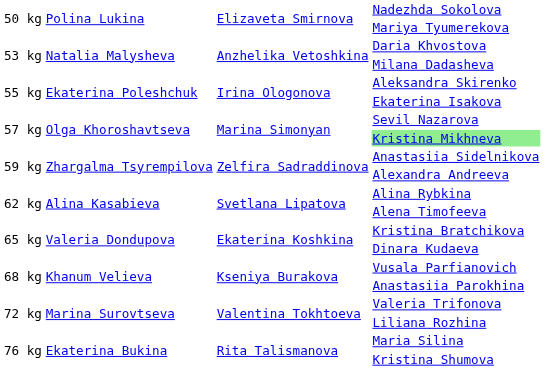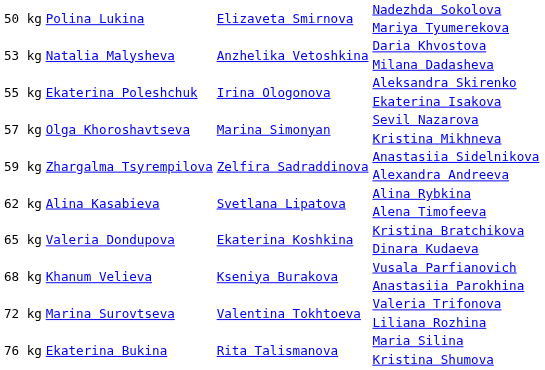(437, 138) lightgreen background -> (437, 138) no background
